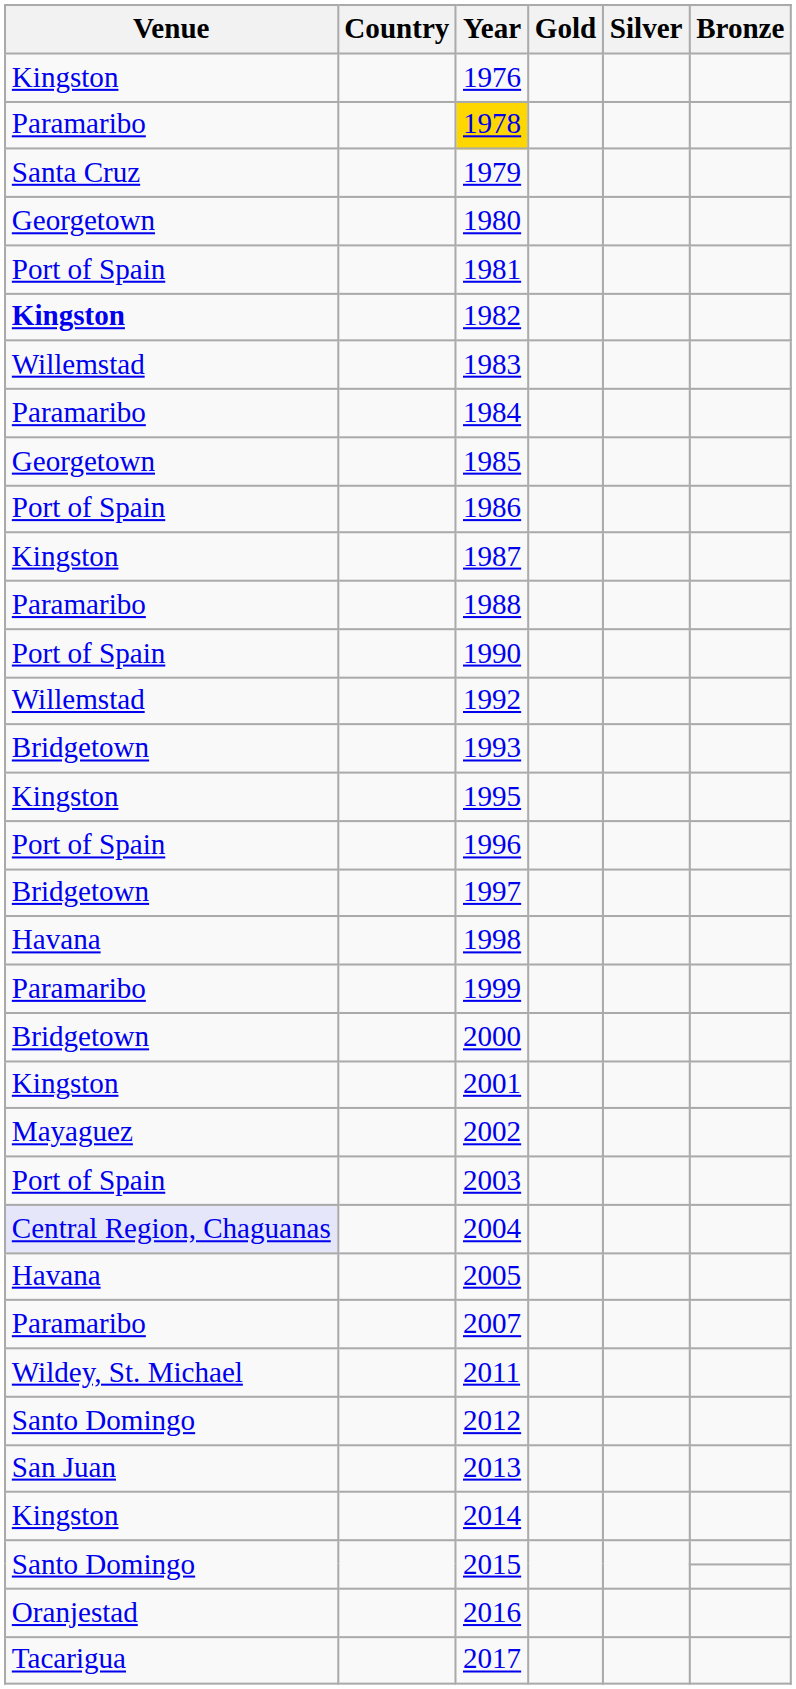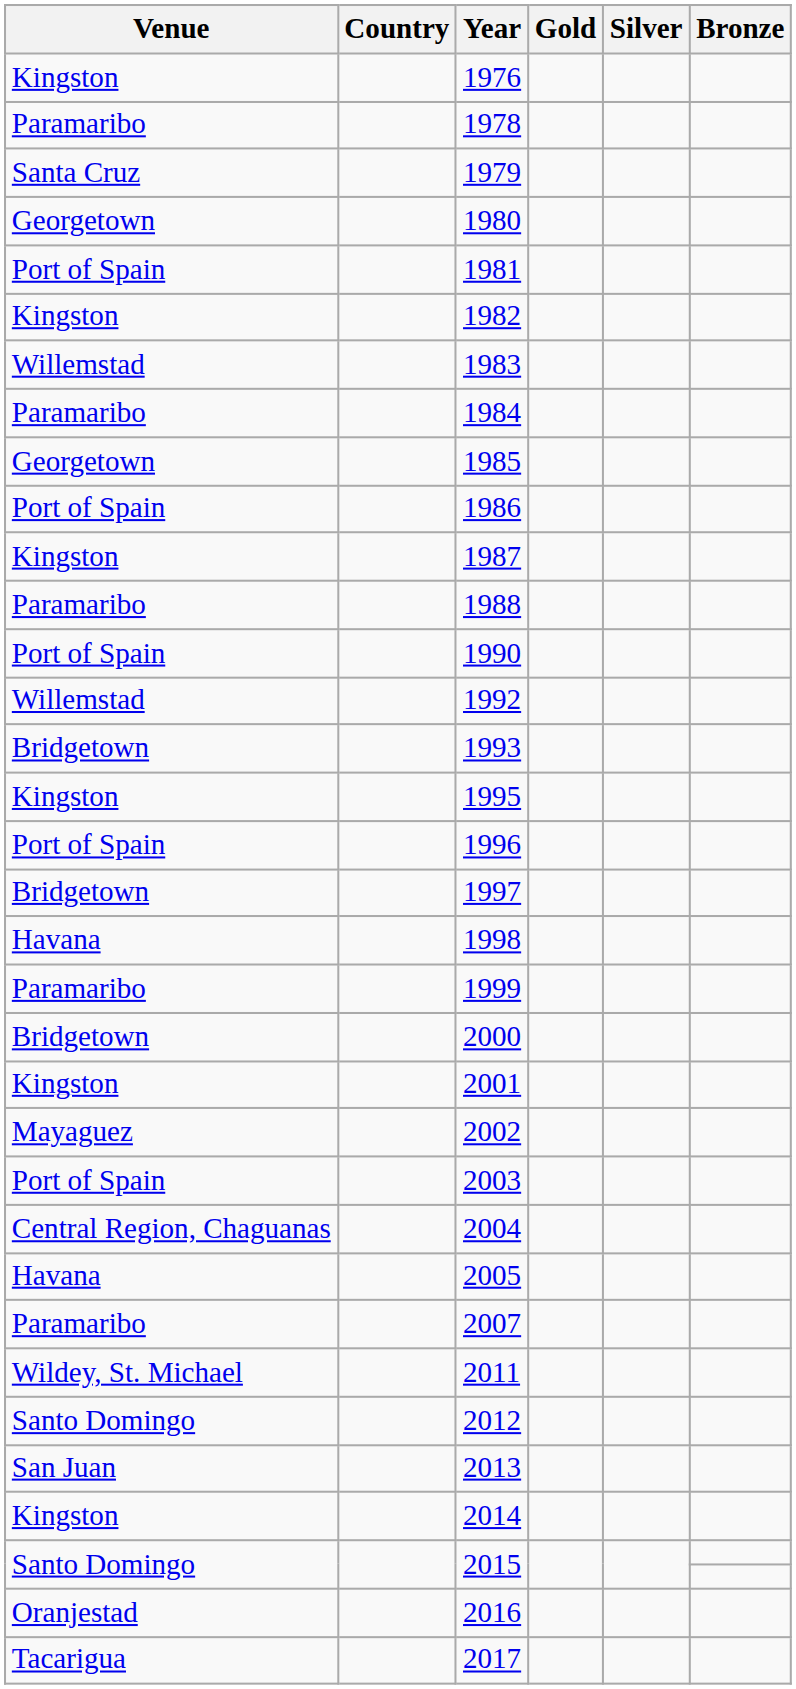(492, 124) gold background -> (492, 124) no background
(68, 316) bold -> (65, 316) normal
(171, 1228) lavender background -> (171, 1228) no background
